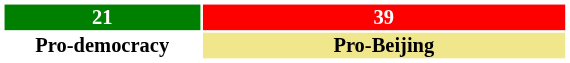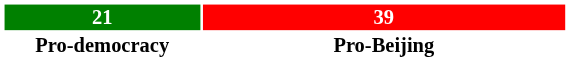(384, 45) khaki background -> (384, 45) no background
